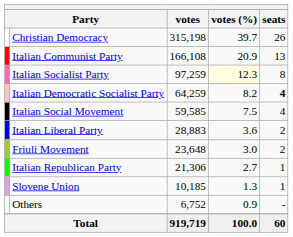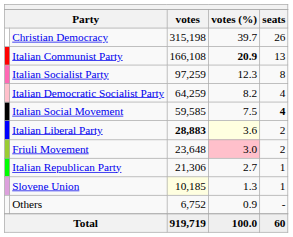(247, 56) normal -> (247, 56) bold
(247, 74) lightyellow background -> (247, 74) no background
(283, 93) bold -> (283, 93) normal
(283, 111) normal -> (283, 111) bold
(190, 130) normal -> (190, 130) bold
(250, 130) no background -> (250, 130) lightyellow background
(250, 149) no background -> (250, 149) pink background
(190, 186) no background -> (190, 186) lightyellow background
